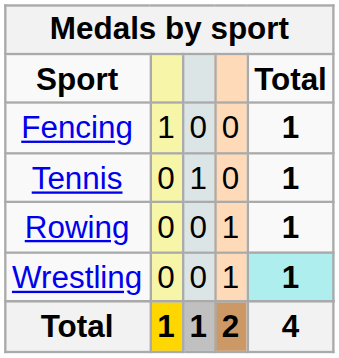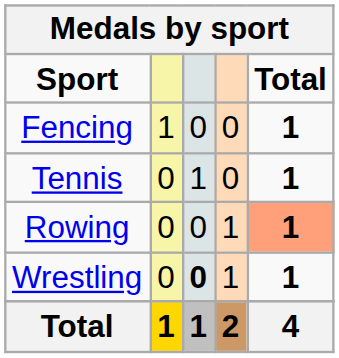(291, 227) no background -> (291, 227) lightsalmon background
(198, 277) normal -> (198, 277) bold
(291, 277) paleturquoise background -> (291, 277) no background
